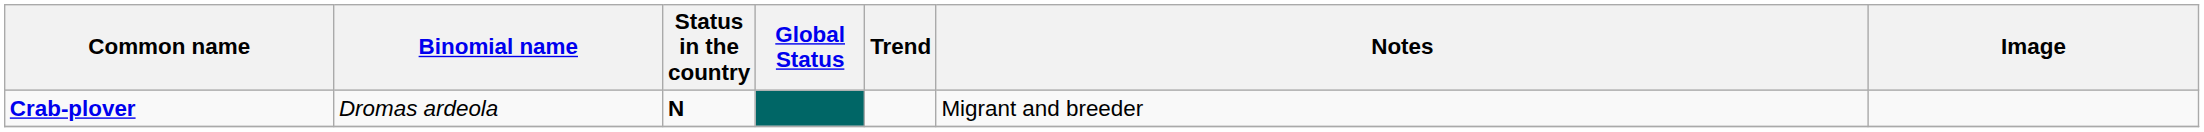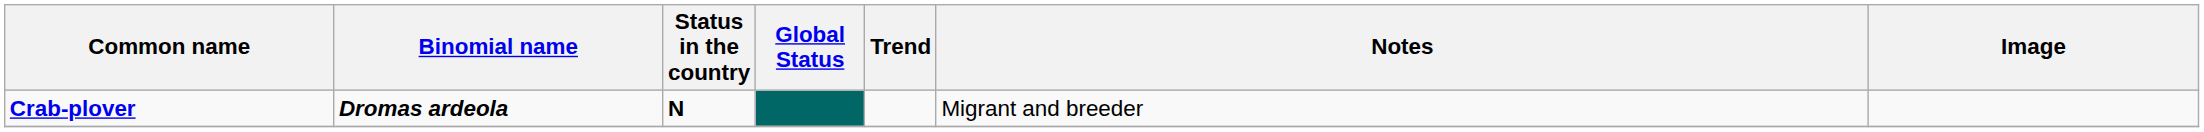(419, 108) normal -> (424, 108) bold
